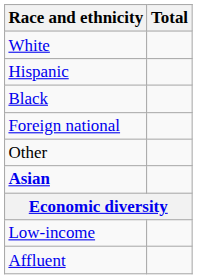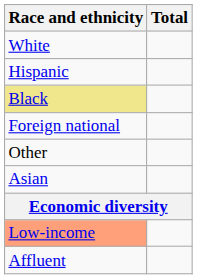(28, 98) no background -> (28, 98) khaki background
(29, 179) bold -> (28, 179) normal
(52, 233) no background -> (52, 233) lightsalmon background
